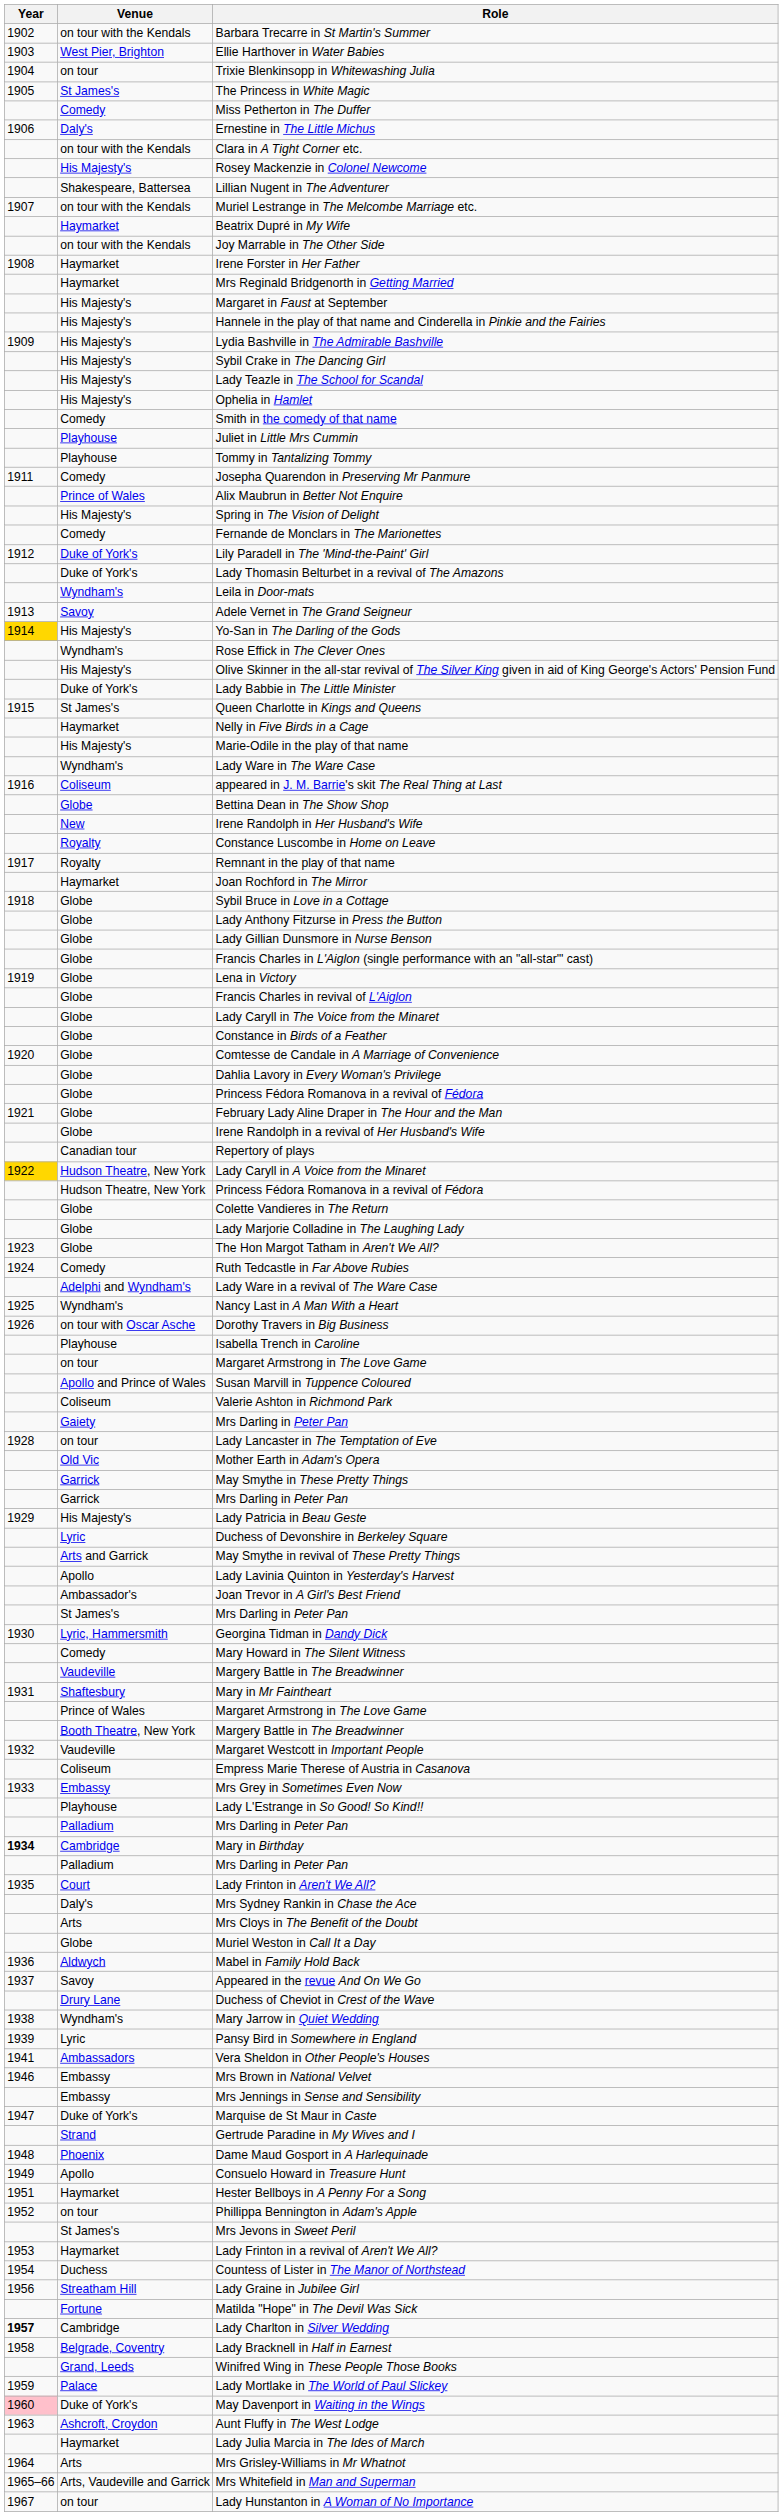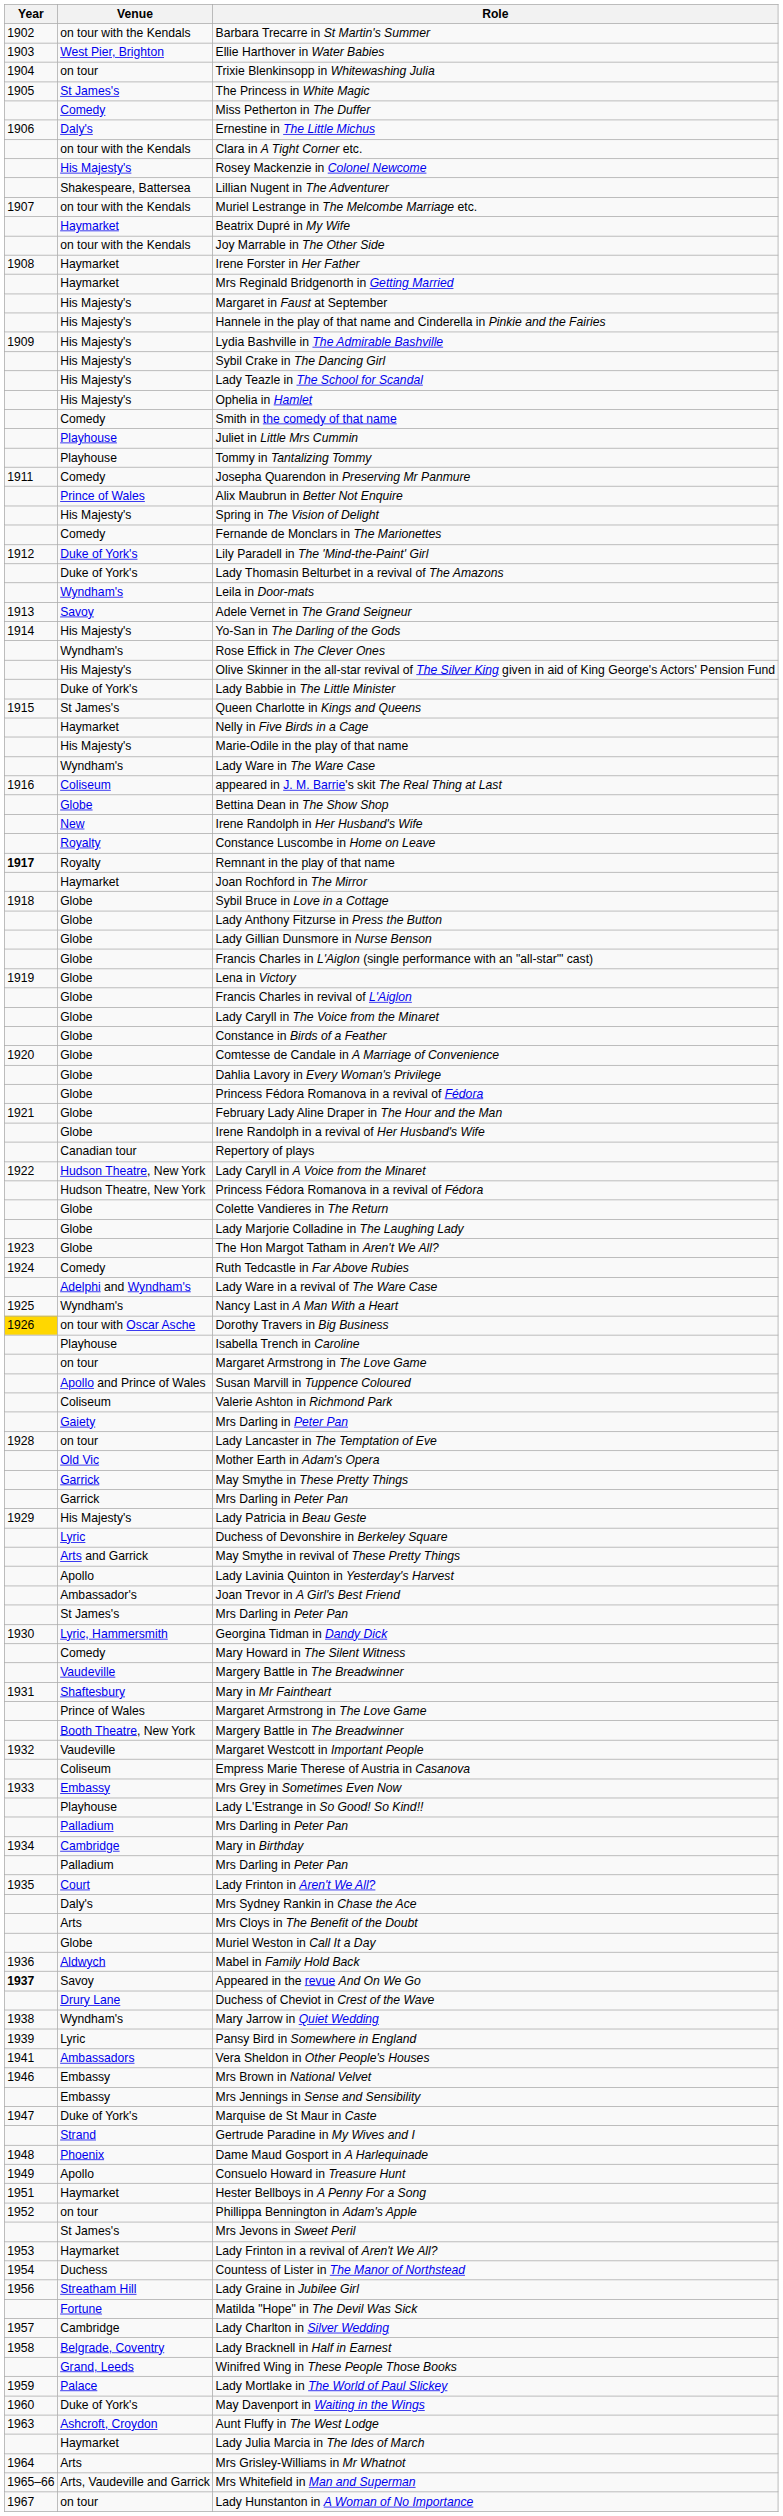(21, 631) gold background -> (21, 631) no background
(21, 862) normal -> (21, 862) bold
(21, 1171) gold background -> (21, 1171) no background
(21, 1325) no background -> (21, 1325) gold background
(21, 1846) bold -> (21, 1846) normal
(21, 1981) normal -> (21, 1981) bold
(21, 2328) bold -> (21, 2328) normal
(21, 2405) pink background -> (21, 2405) no background
